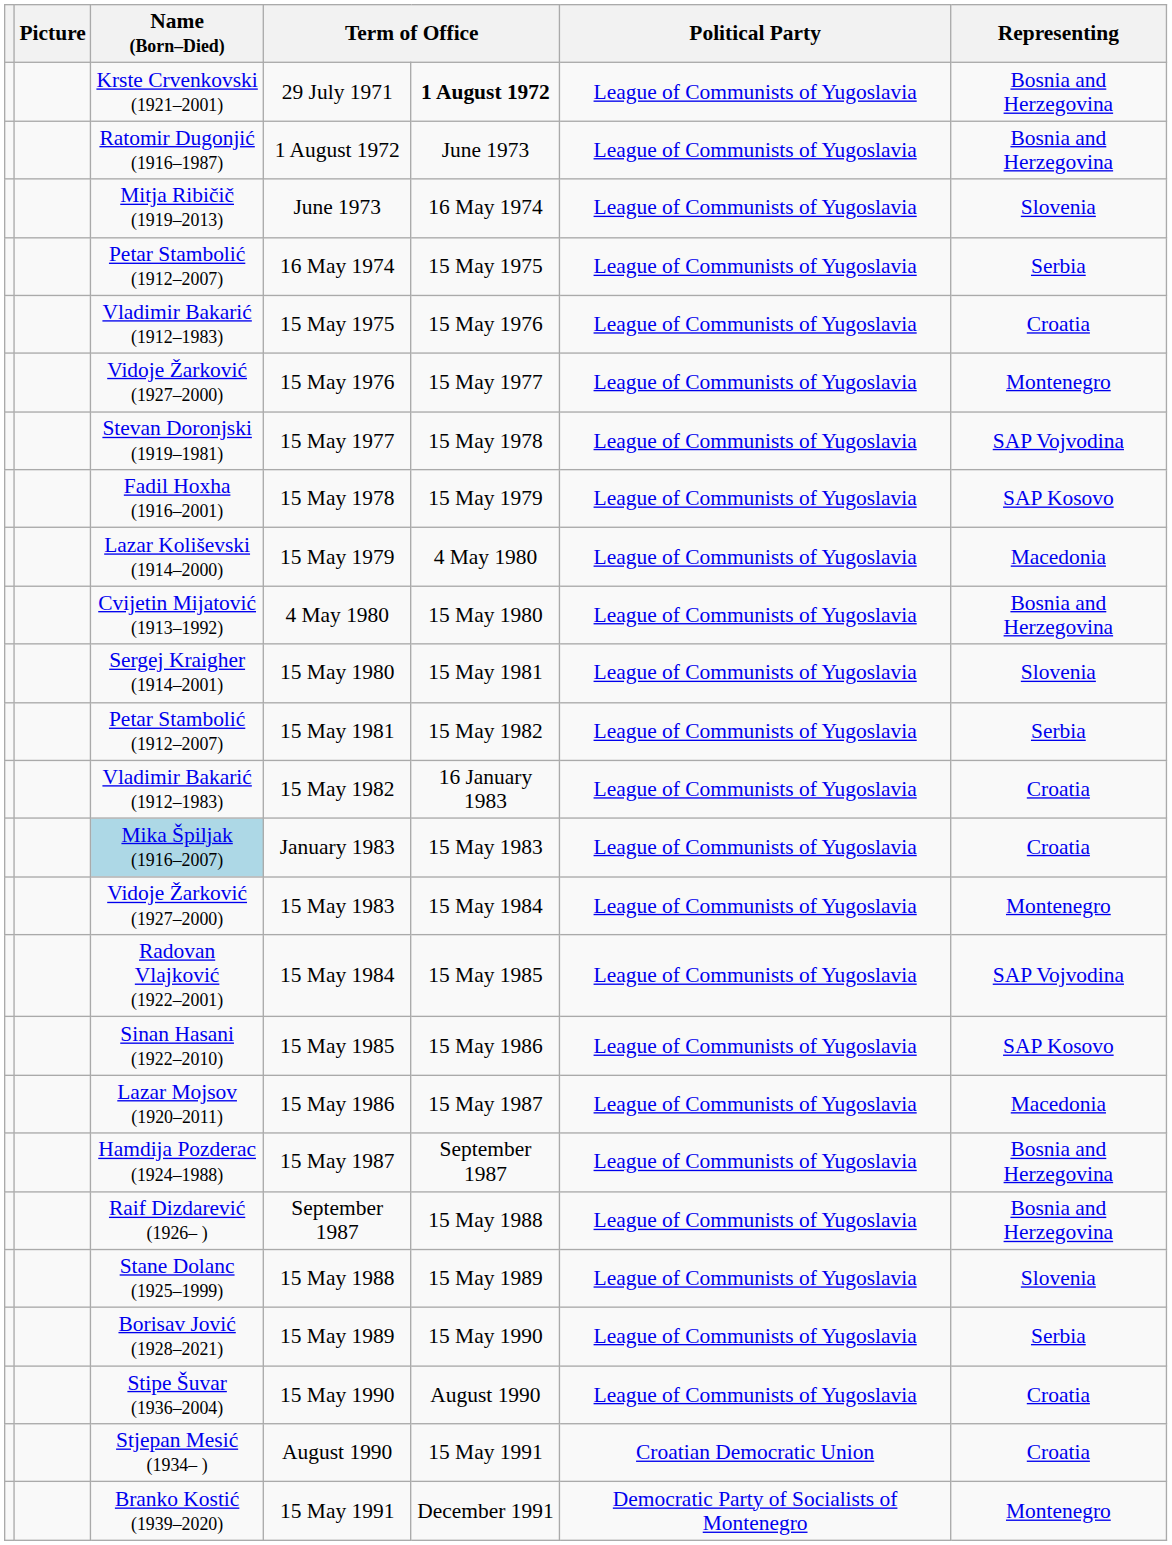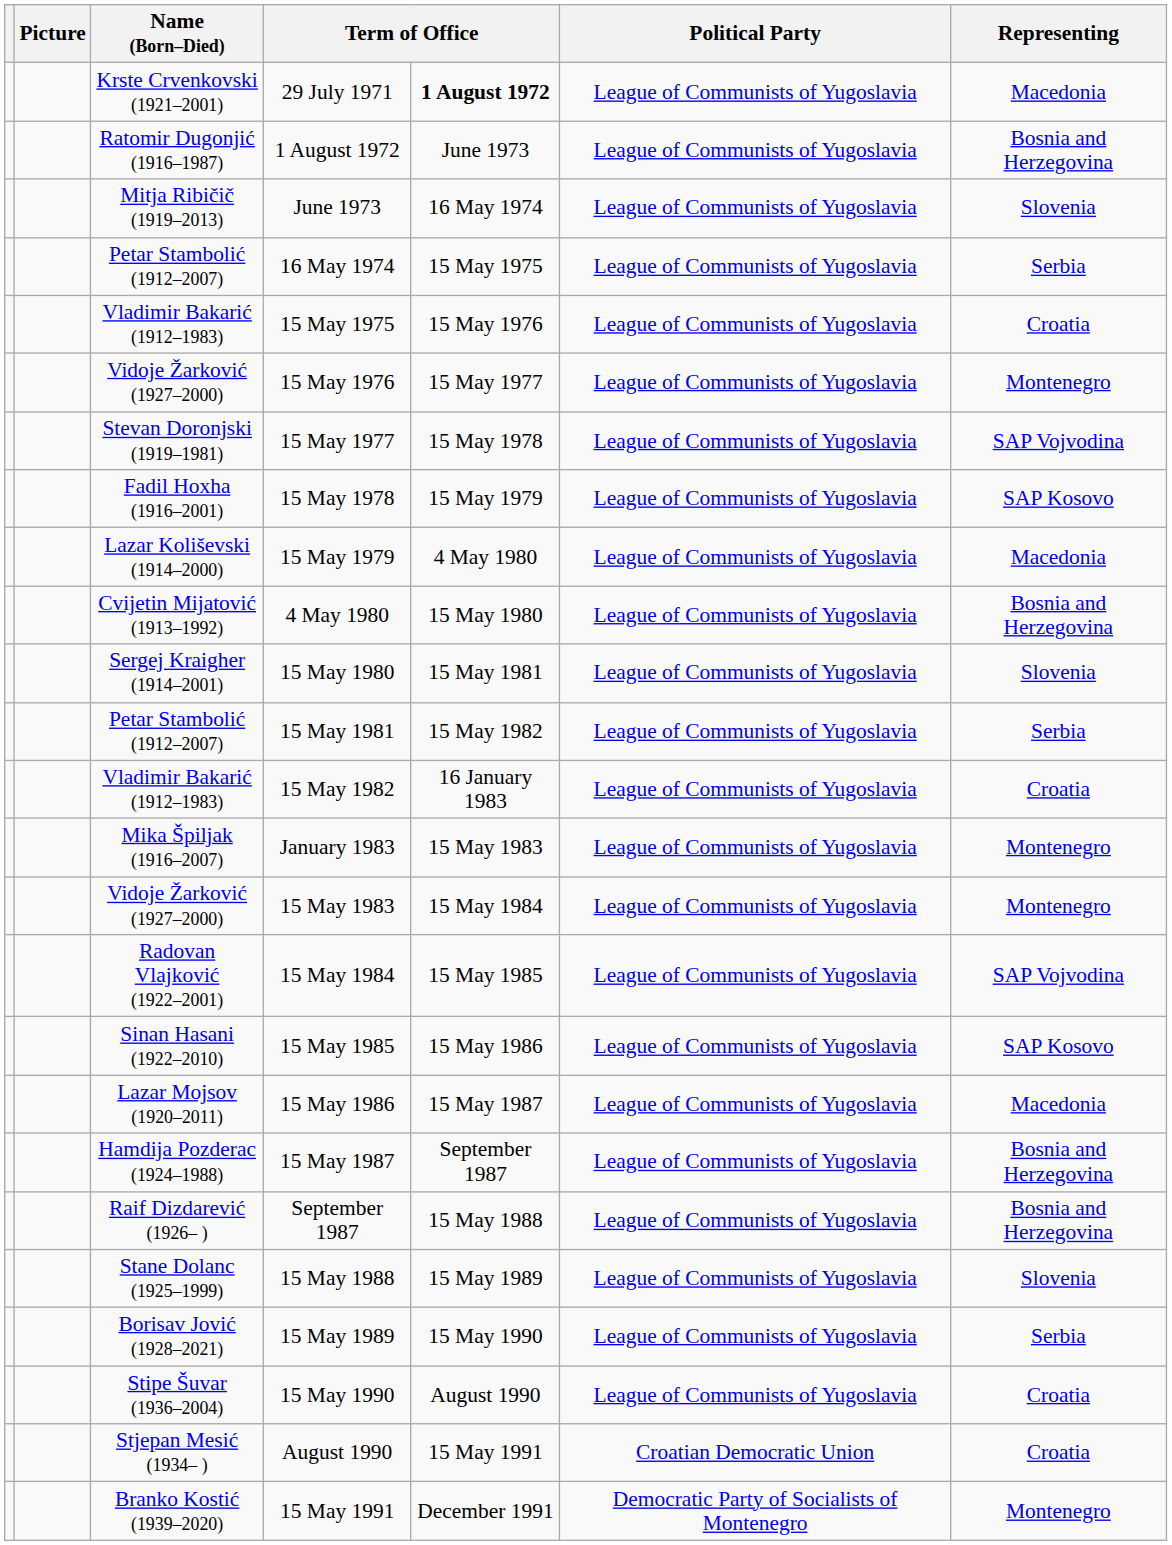(1058, 91) Bosnia and Herzegovina -> (1058, 91) Macedonia
(177, 847) lightblue background -> (177, 847) no background
(1058, 847) Croatia -> (1058, 847) Montenegro
